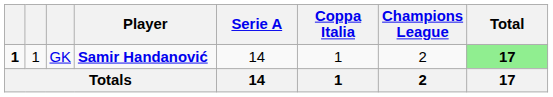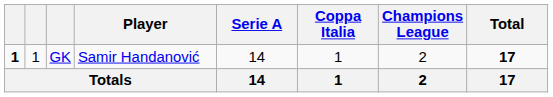(143, 56) bold -> (139, 56) normal
(507, 56) lightgreen background -> (507, 56) no background
